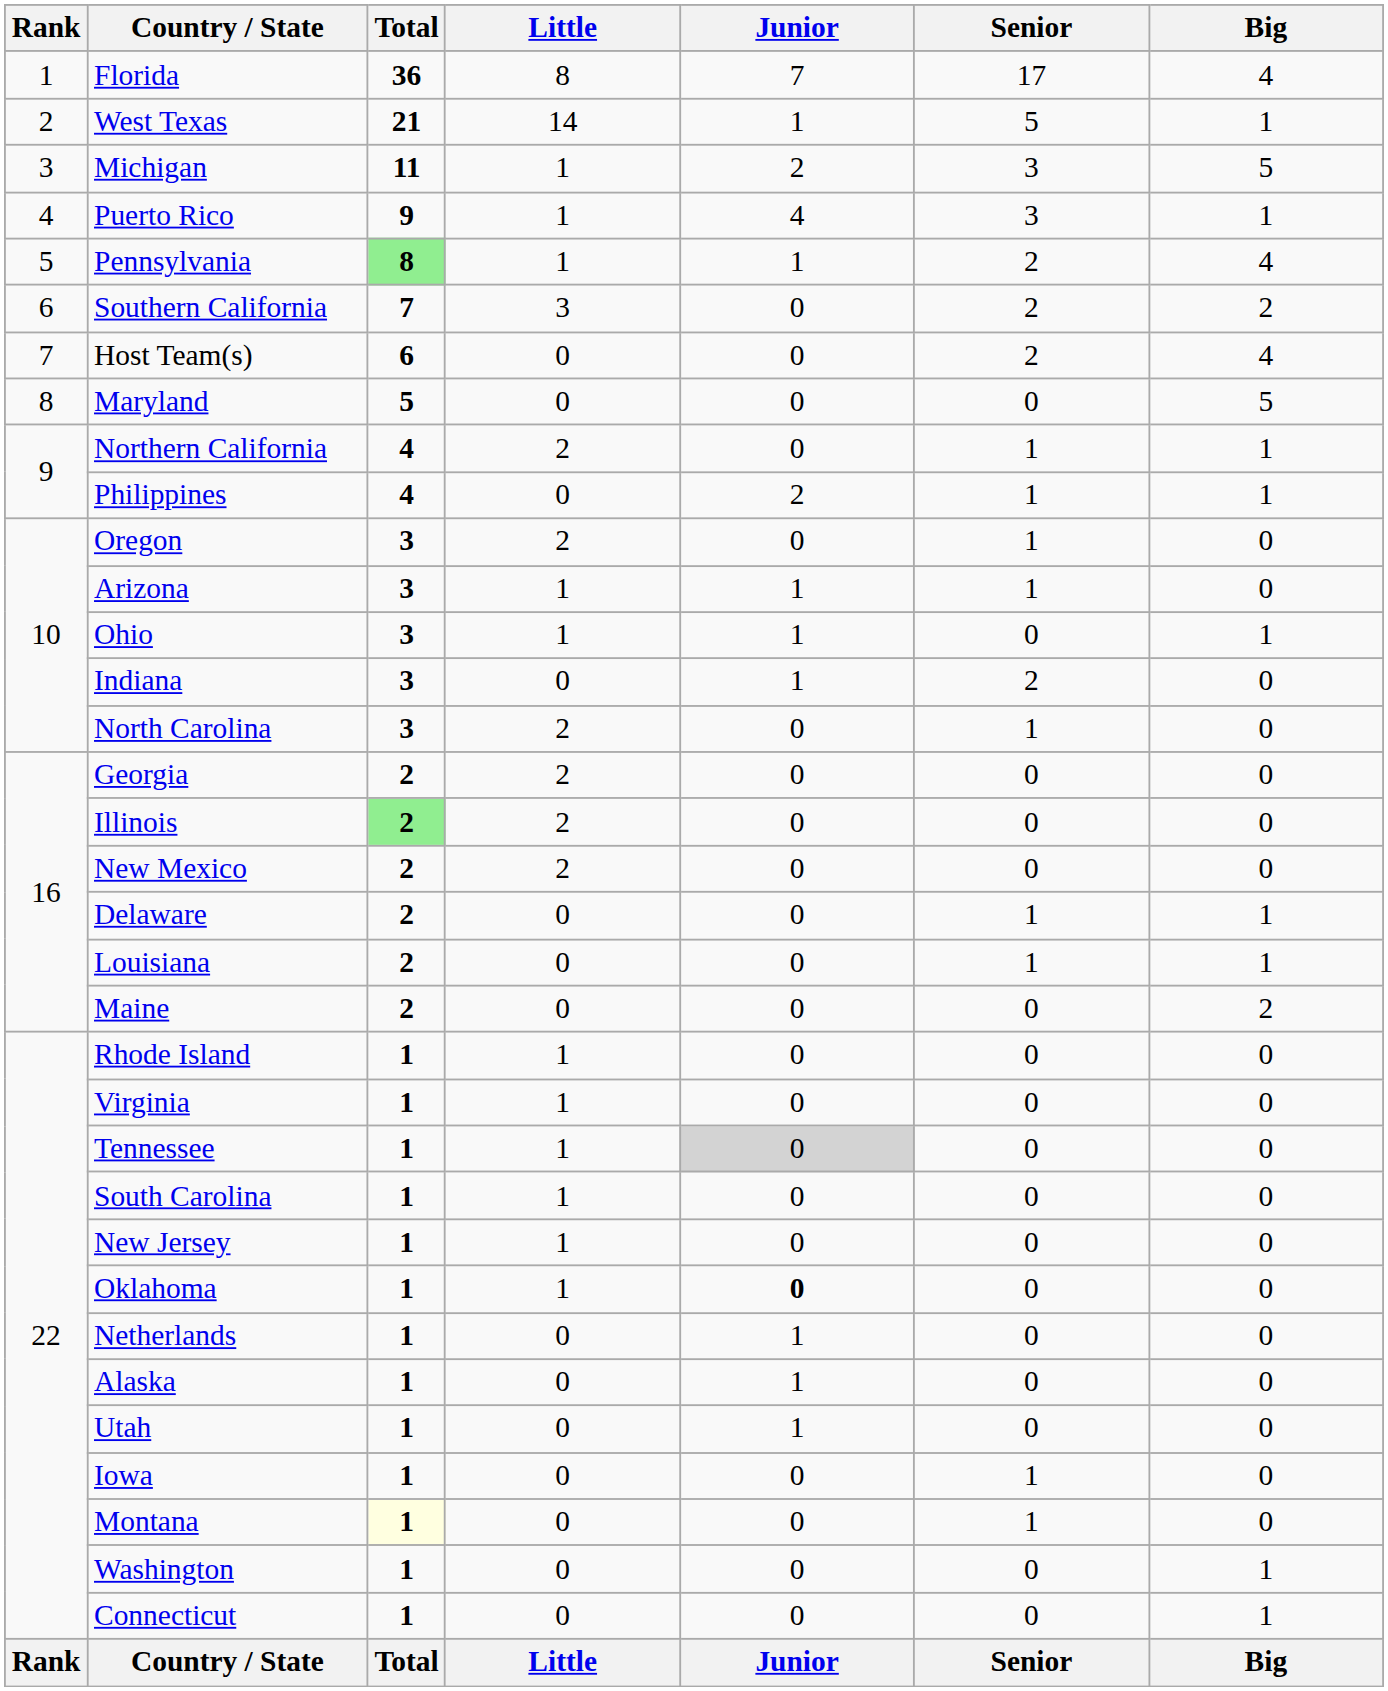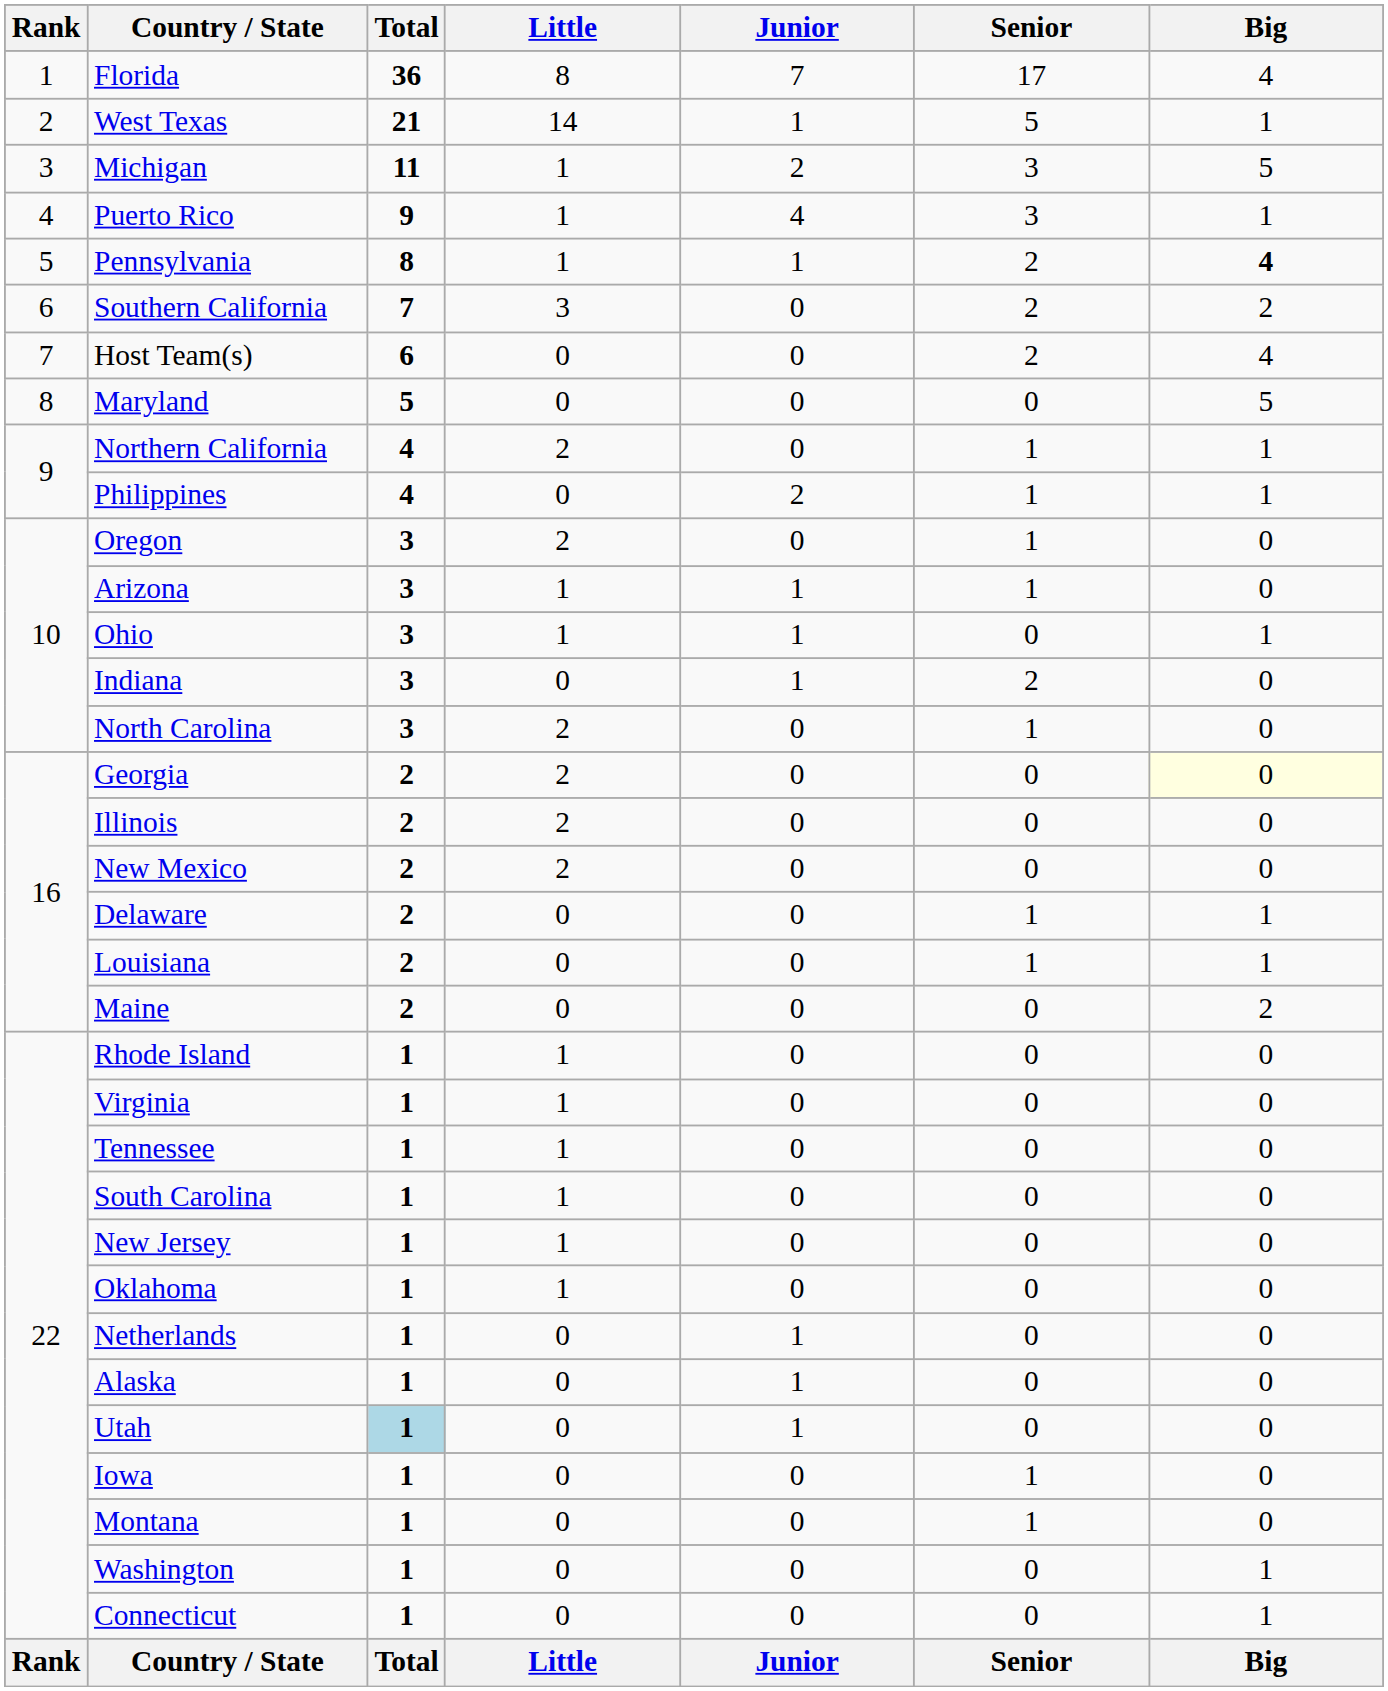(407, 261) lightgreen background -> (407, 261) no background
(1266, 261) normal -> (1266, 261) bold
(1266, 774) no background -> (1266, 774) lightyellow background
(407, 821) lightgreen background -> (407, 821) no background
(797, 1148) lightgrey background -> (797, 1148) no background
(797, 1288) bold -> (797, 1288) normal
(407, 1428) no background -> (407, 1428) lightblue background
(407, 1521) lightyellow background -> (407, 1521) no background
